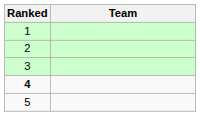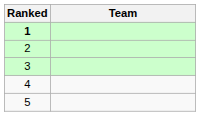(27, 31) normal -> (27, 31) bold
(27, 85) bold -> (27, 85) normal
